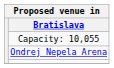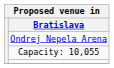(59, 39) Capacity: 10,055 -> (59, 39) Ondrej Nepela Arena
(59, 53) Ondrej Nepela Arena -> (59, 53) Capacity: 10,055
